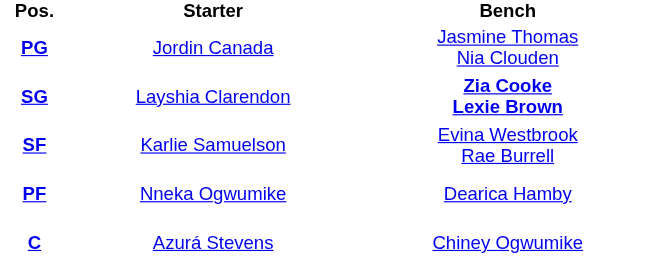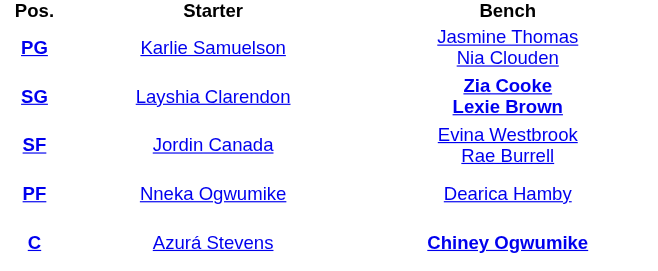(213, 47) Jordin Canada -> (213, 47) Karlie Samuelson
(213, 145) Karlie Samuelson -> (213, 145) Jordin Canada
(508, 242) normal -> (508, 242) bold
